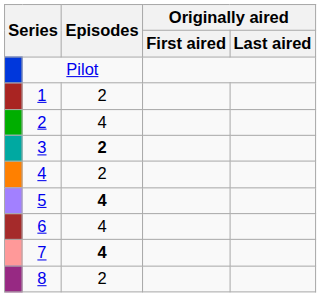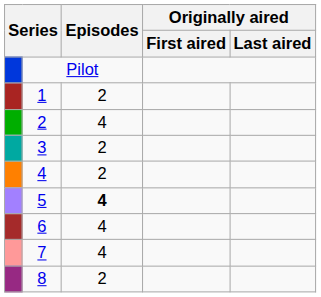(102, 148) bold -> (102, 148) normal
(102, 252) bold -> (102, 252) normal
